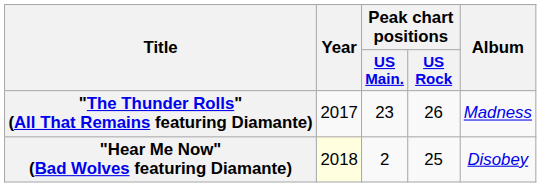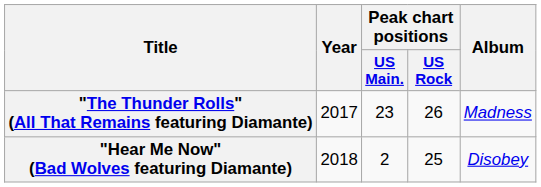(339, 159) lightyellow background -> (339, 159) no background
